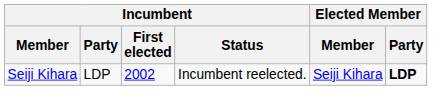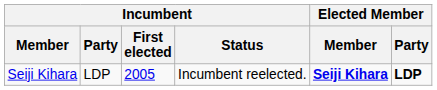(140, 74) 2002 -> (140, 74) 2005
(348, 74) normal -> (350, 74) bold
